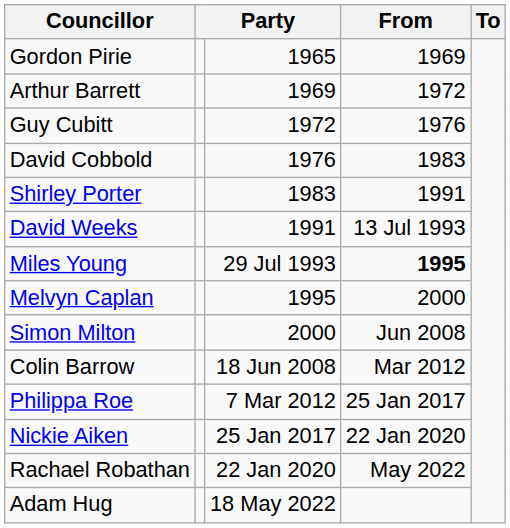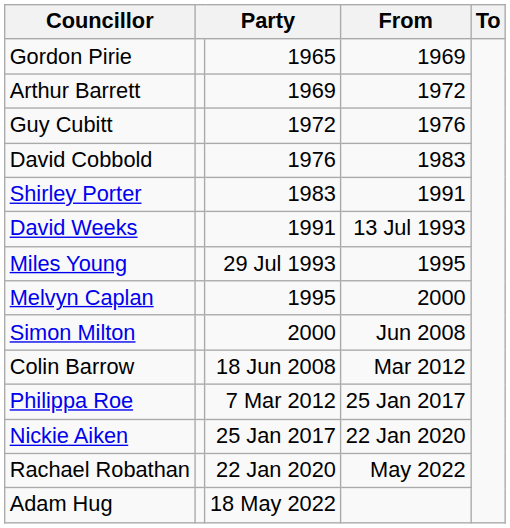(441, 263) bold -> (441, 263) normal
